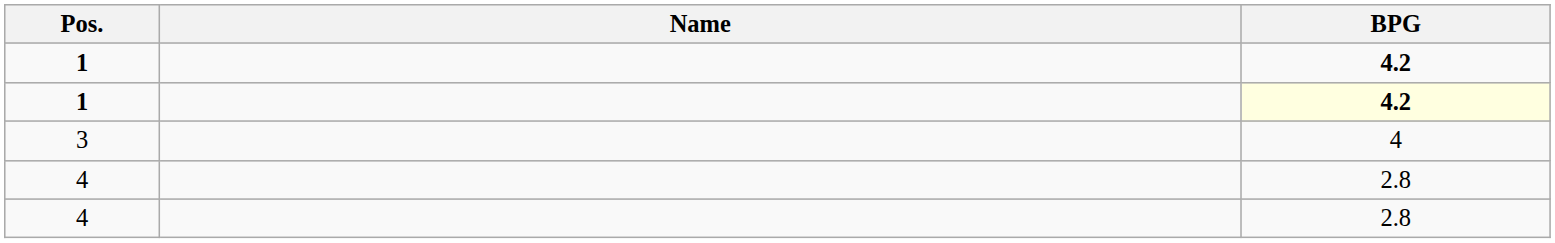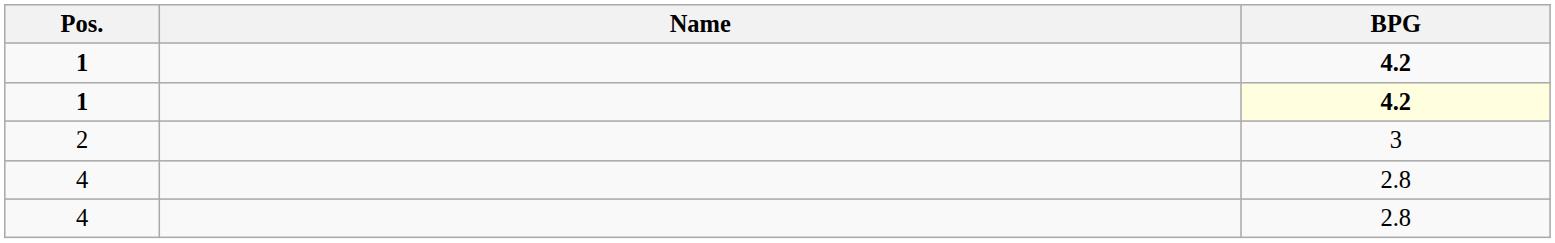(82, 140) 3 -> (82, 140) 2
(1396, 140) 4 -> (1396, 140) 3
